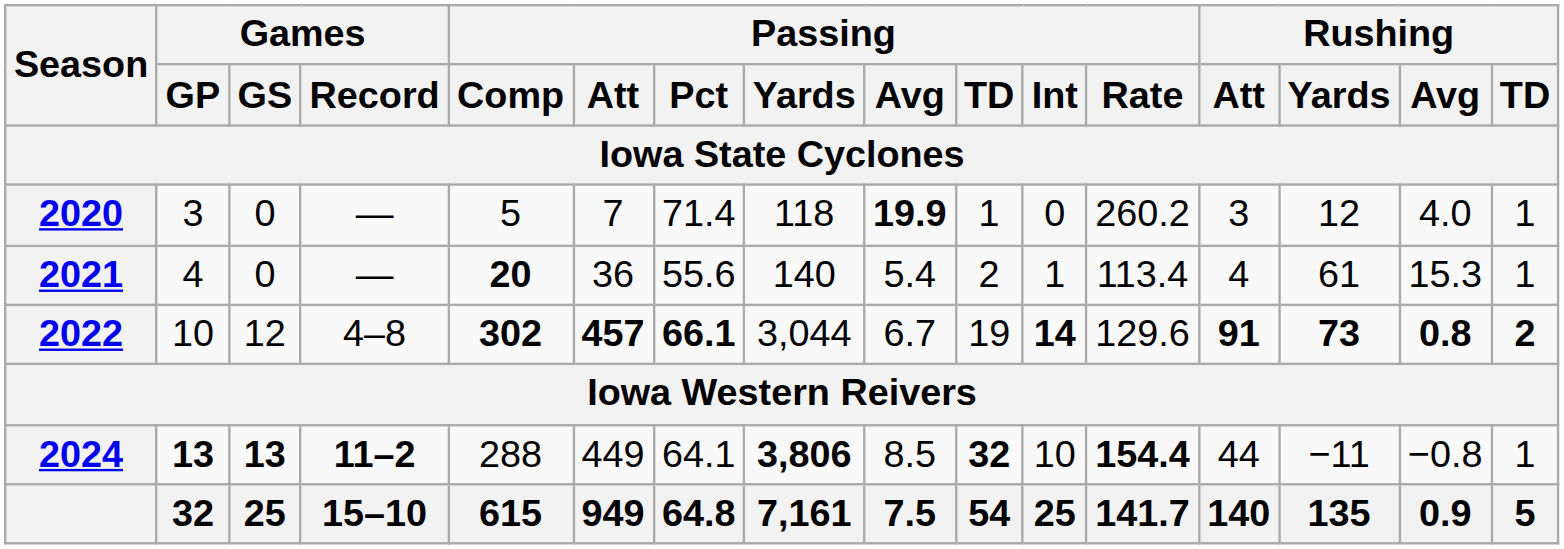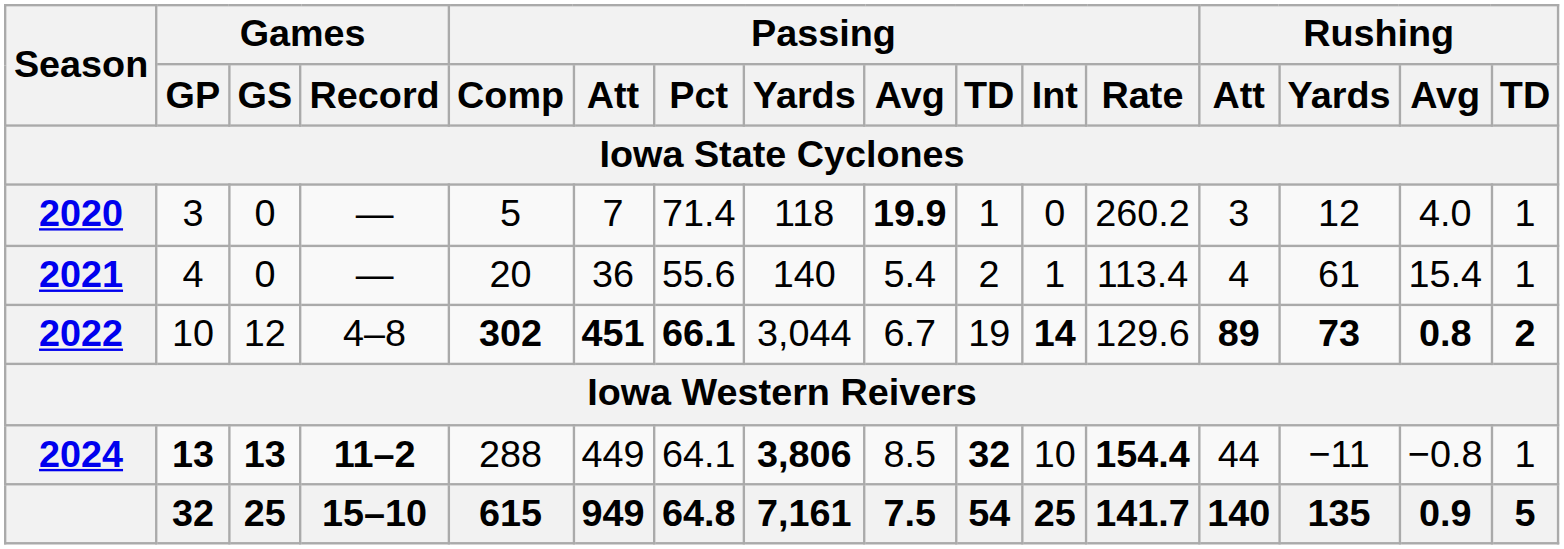(511, 273) bold -> (511, 273) normal
(1445, 273) 15.3 -> (1445, 273) 15.4
(613, 333) 457 -> (613, 333) 451
(1239, 333) 91 -> (1239, 333) 89
